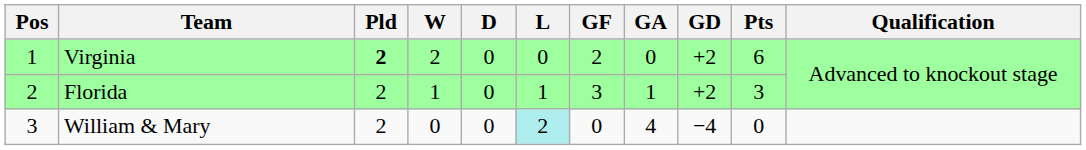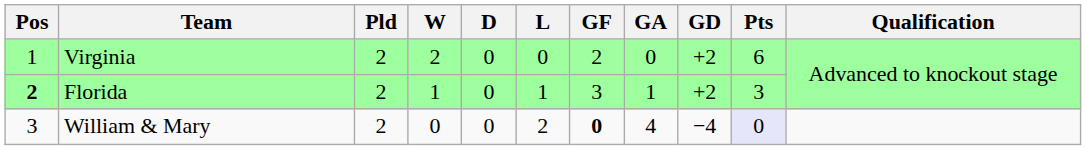(381, 56) bold -> (381, 56) normal
(32, 91) normal -> (32, 91) bold
(543, 126) paleturquoise background -> (543, 126) no background
(597, 126) normal -> (597, 126) bold
(759, 126) no background -> (759, 126) lavender background
